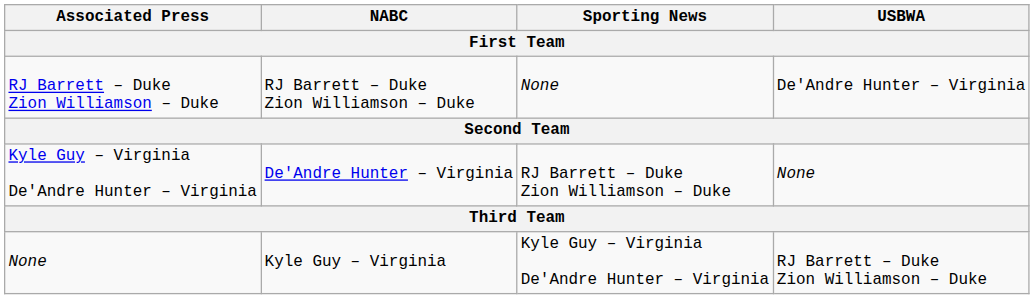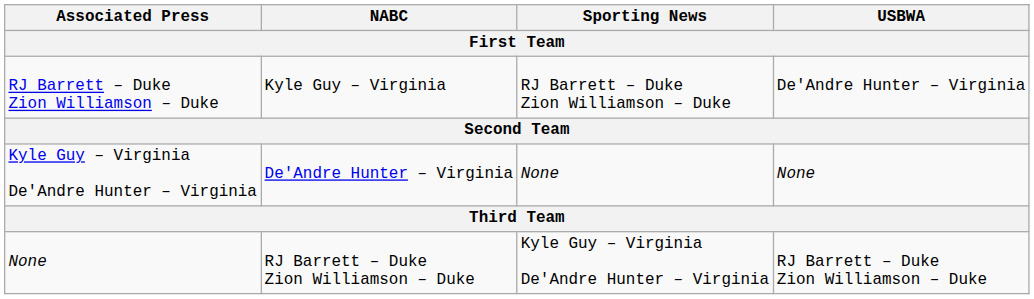(370, 96) RJ Barrett – Duke Zion Williamson – Duke -> (355, 87) Kyle Guy – Virginia
(540, 87) None -> (626, 96) RJ Barrett – Duke Zion Williamson – Duke
(626, 184) RJ Barrett – Duke Zion Williamson – Duke -> (540, 175) None
(355, 262) Kyle Guy – Virginia -> (370, 271) RJ Barrett – Duke Zion Williamson – Duke
